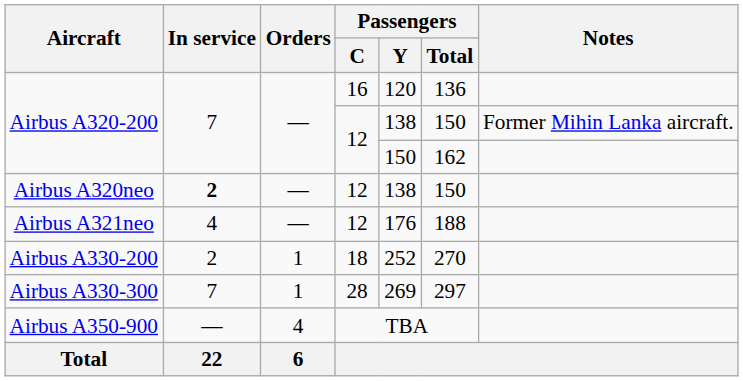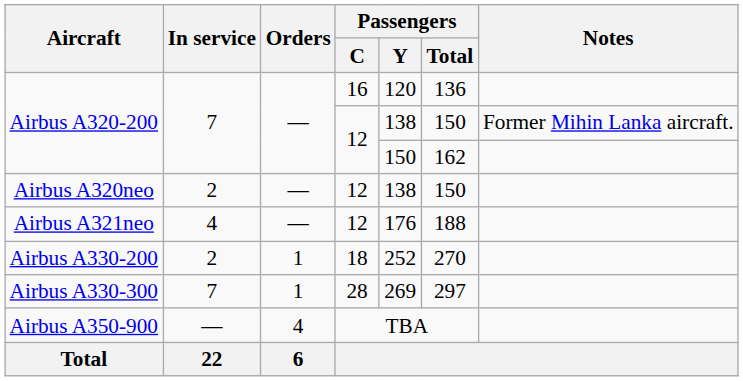(212, 190) bold -> (212, 190) normal
